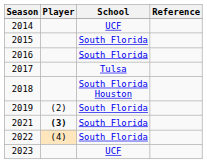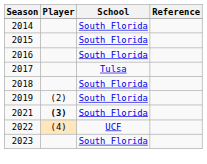(113, 26) UCF -> (113, 26) South Florida
(113, 89) South Florida Houston -> (113, 84) South Florida
(113, 137) South Florida -> (113, 127) UCF
(113, 151) UCF -> (113, 141) South Florida
